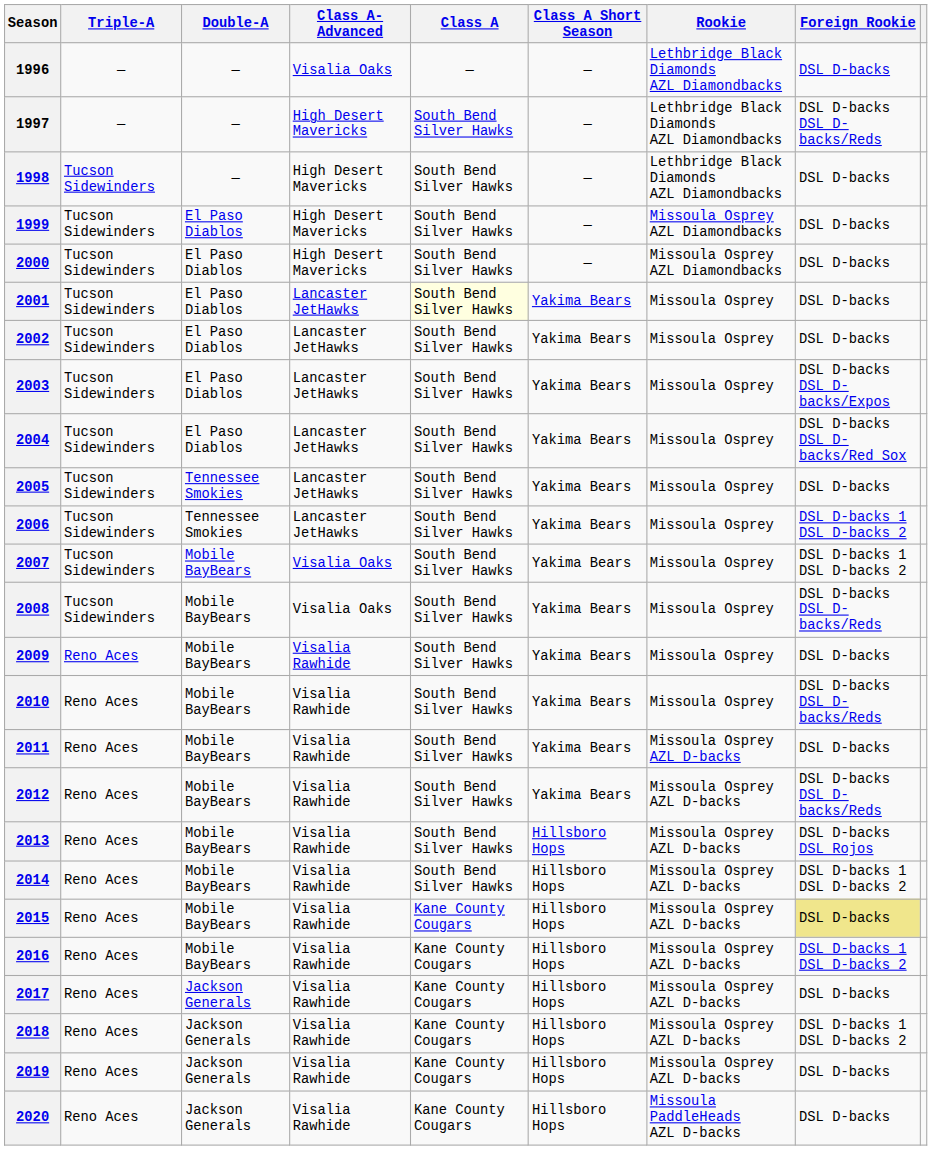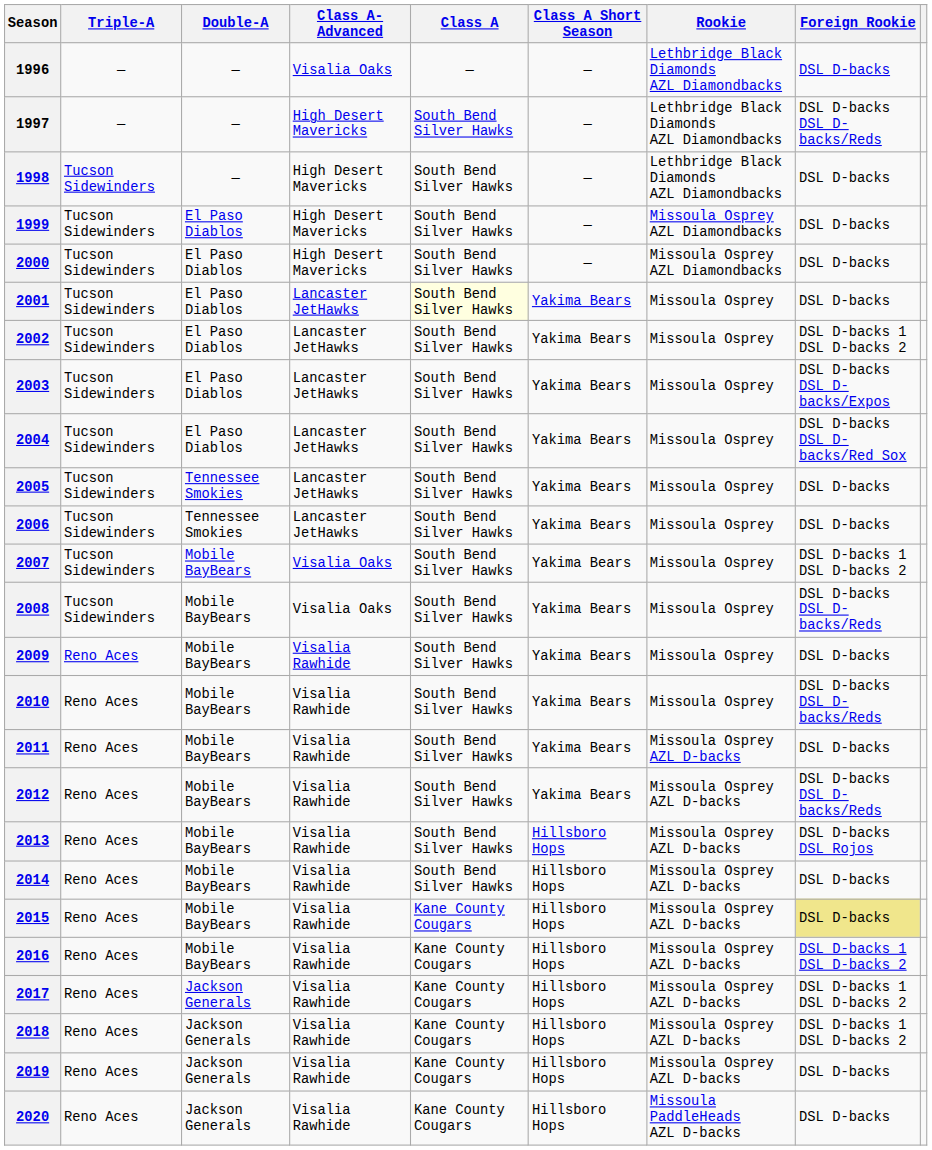(845, 340) DSL D-backs -> (853, 340) DSL D-backs 1 DSL D-backs 2
(853, 525) DSL D-backs 1 DSL D-backs 2 -> (845, 525) DSL D-backs
(853, 880) DSL D-backs 1 DSL D-backs 2 -> (845, 880) DSL D-backs
(845, 995) DSL D-backs -> (853, 995) DSL D-backs 1 DSL D-backs 2
